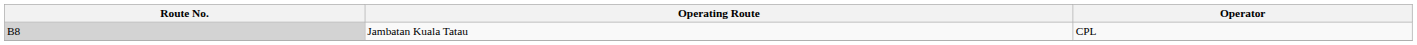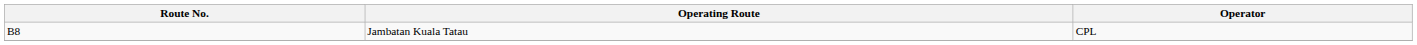(14, 31) lightgrey background -> (14, 31) no background
